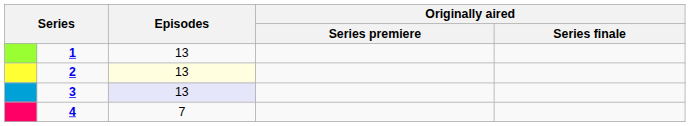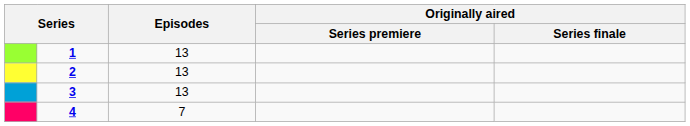(182, 72) lightyellow background -> (182, 72) no background
(182, 92) lavender background -> (182, 92) no background
